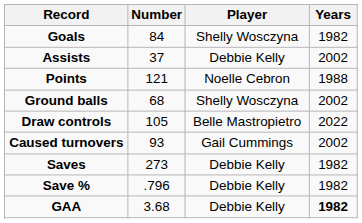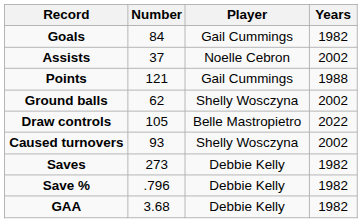(247, 36) Shelly Wosczyna -> (247, 36) Gail Cummings
(247, 57) Debbie Kelly -> (247, 57) Noelle Cebron
(247, 79) Noelle Cebron -> (247, 79) Gail Cummings
(157, 100) 68 -> (157, 100) 62
(247, 143) Gail Cummings -> (247, 143) Shelly Wosczyna
(333, 206) bold -> (333, 206) normal
